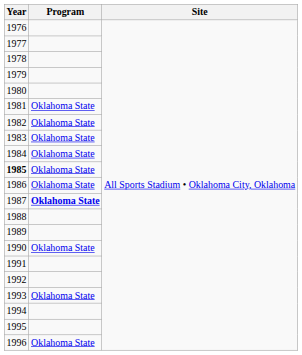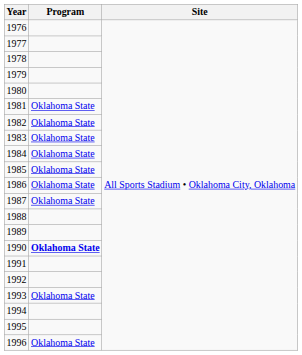(17, 169) bold -> (17, 169) normal
(65, 201) bold -> (63, 201) normal
(63, 248) normal -> (65, 248) bold
